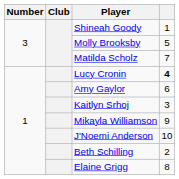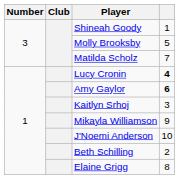(167, 89) normal -> (167, 89) bold
